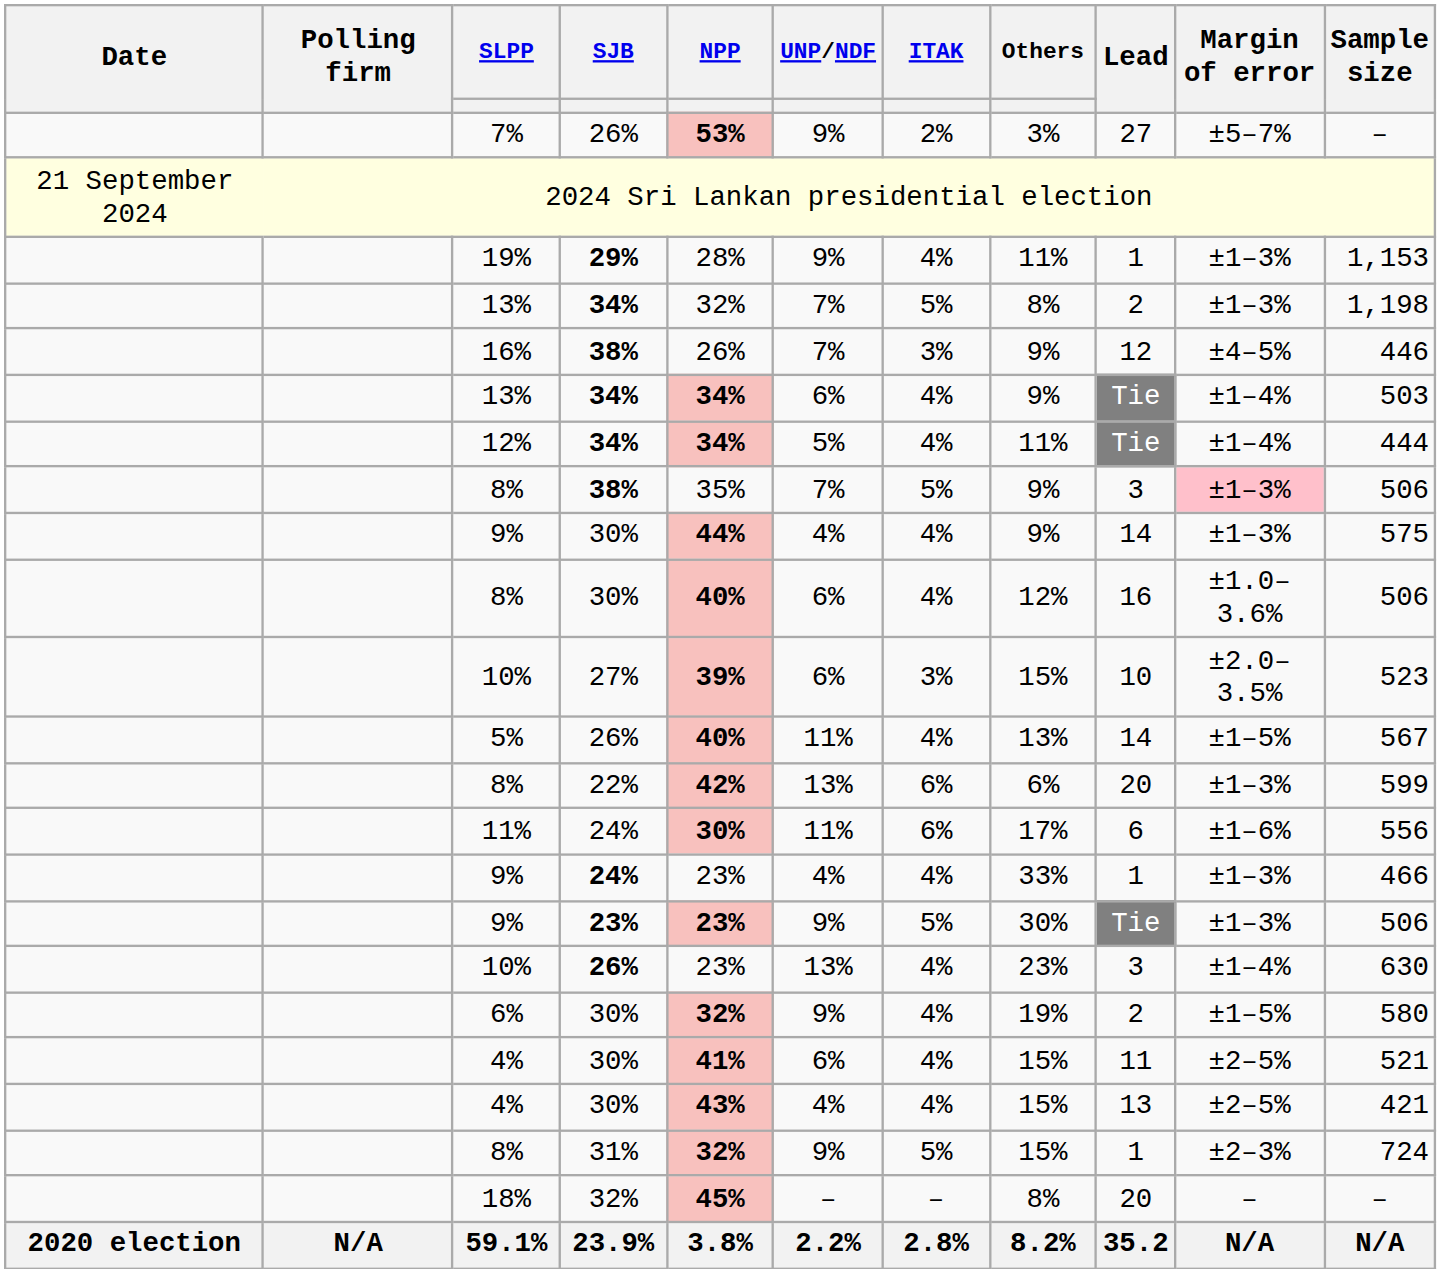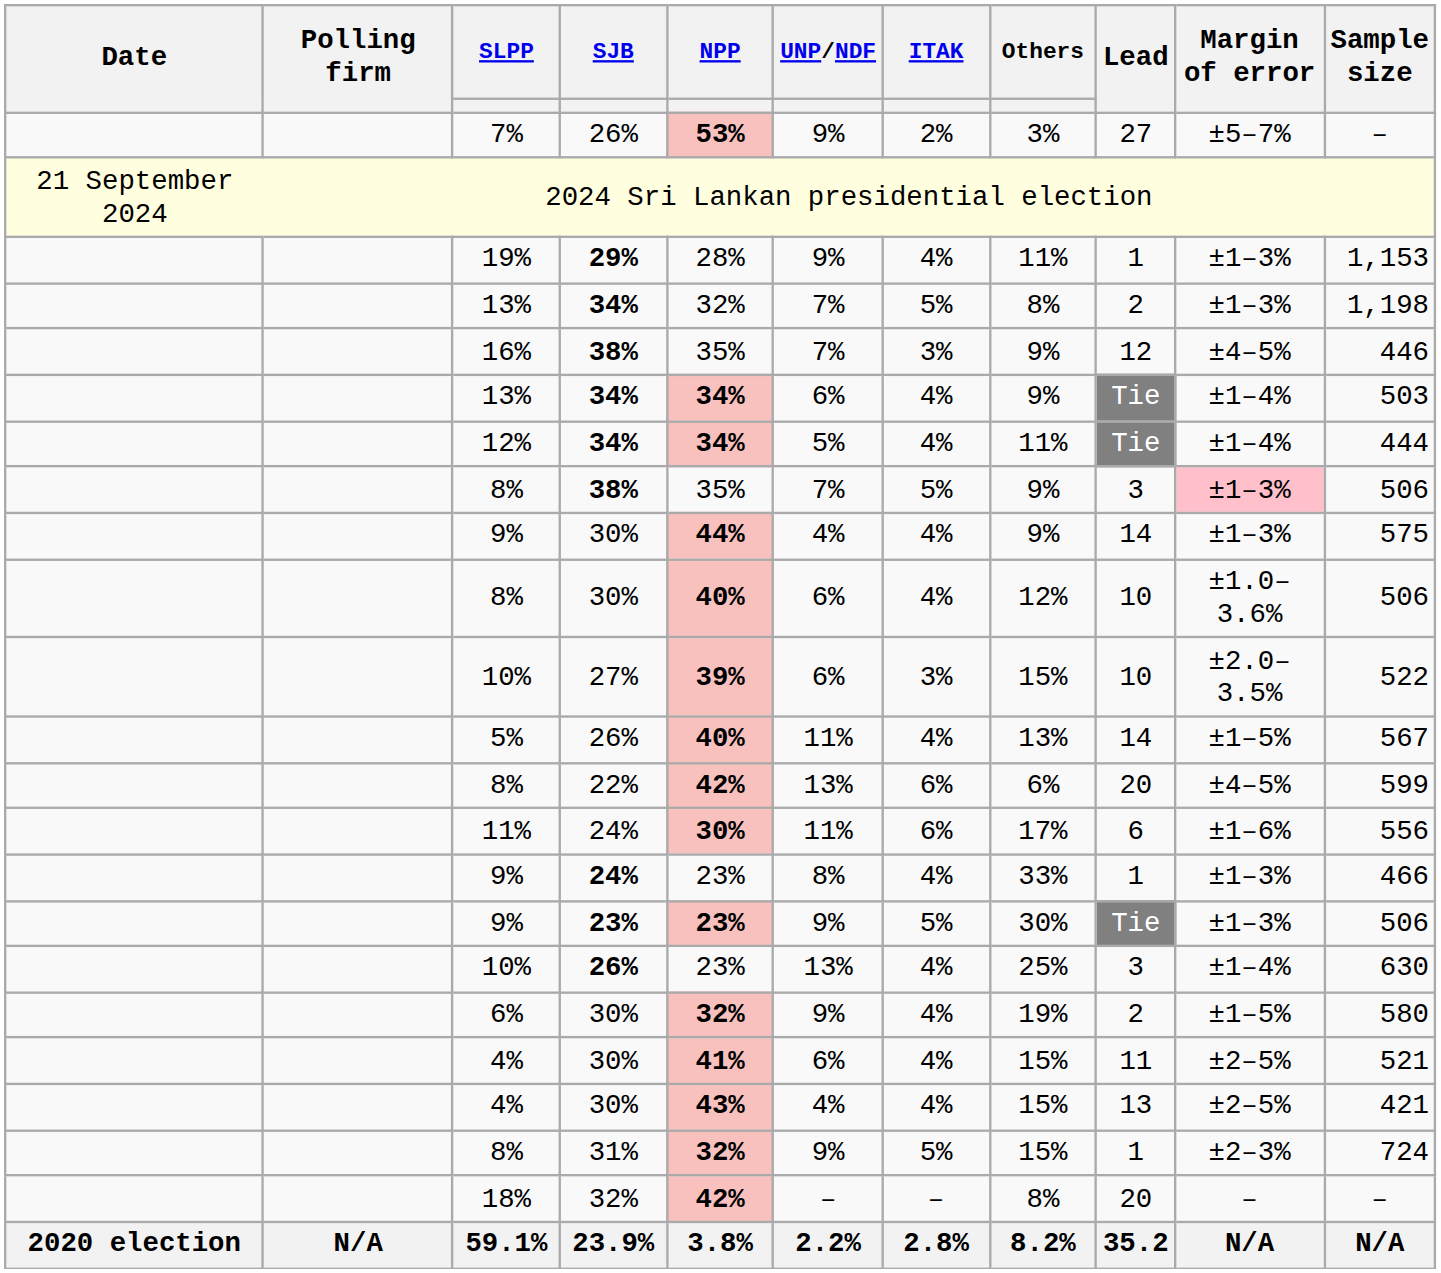(720, 351) 26% -> (720, 351) 35%
(1136, 598) 16 -> (1136, 598) 10
(1404, 677) 523 -> (1404, 677) 522
(1250, 785) ±1–3% -> (1250, 785) ±4–5%
(828, 877) 4% -> (828, 877) 8%
(1043, 969) 23% -> (1043, 969) 25%
(720, 1199) 45% -> (720, 1199) 42%
